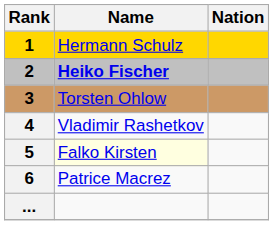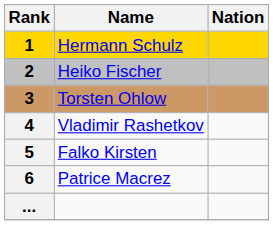(113, 71) bold -> (110, 71) normal
(107, 152) lightyellow background -> (107, 152) no background
